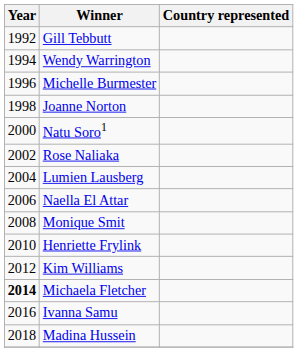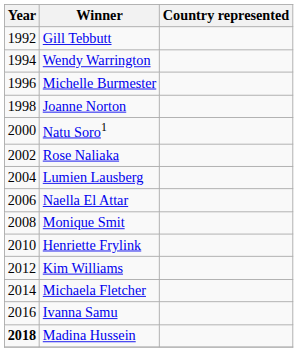(22, 290) bold -> (22, 290) normal
(22, 335) normal -> (22, 335) bold
